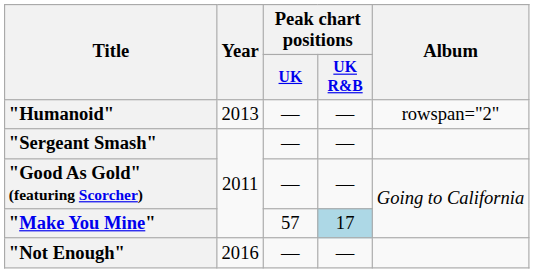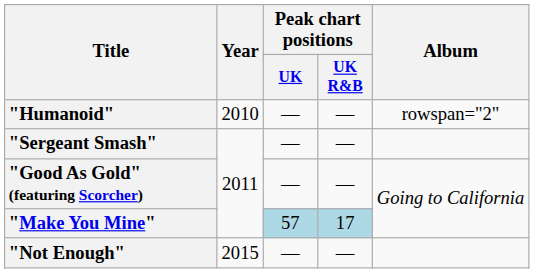(240, 114) 2013 -> (240, 114) 2010
(290, 223) no background -> (290, 223) lightblue background
(240, 252) 2016 -> (240, 252) 2015
